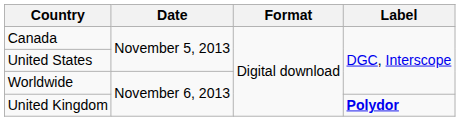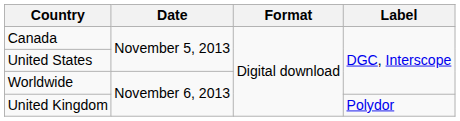(373, 104) bold -> (370, 104) normal
